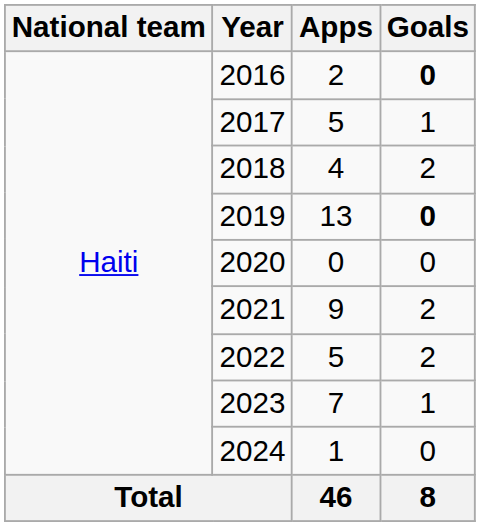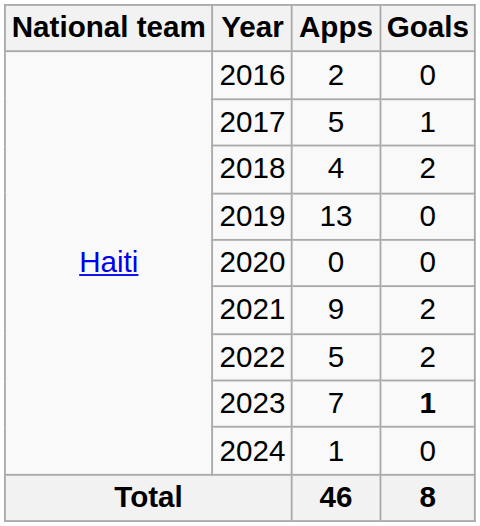(428, 74) bold -> (428, 74) normal
(428, 215) bold -> (428, 215) normal
(428, 403) normal -> (428, 403) bold
